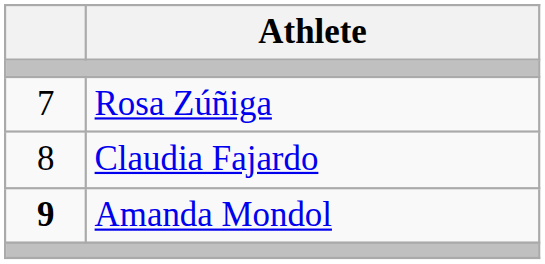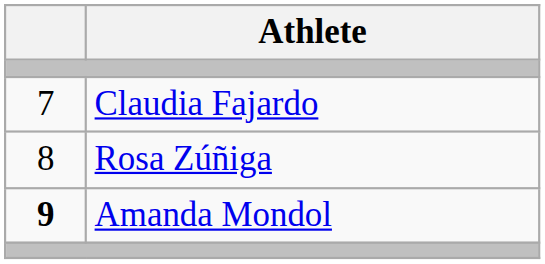(183, 103) Rosa Zúñiga -> (206, 103) Claudia Fajardo
(206, 158) Claudia Fajardo -> (183, 158) Rosa Zúñiga
